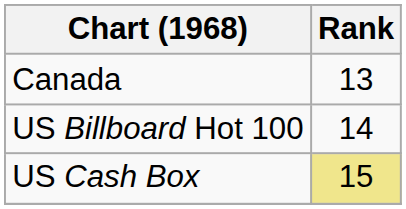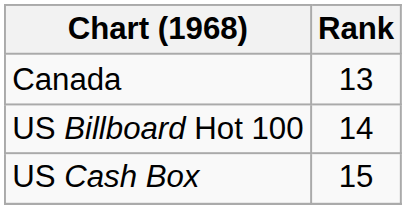(356, 177) khaki background -> (356, 177) no background
